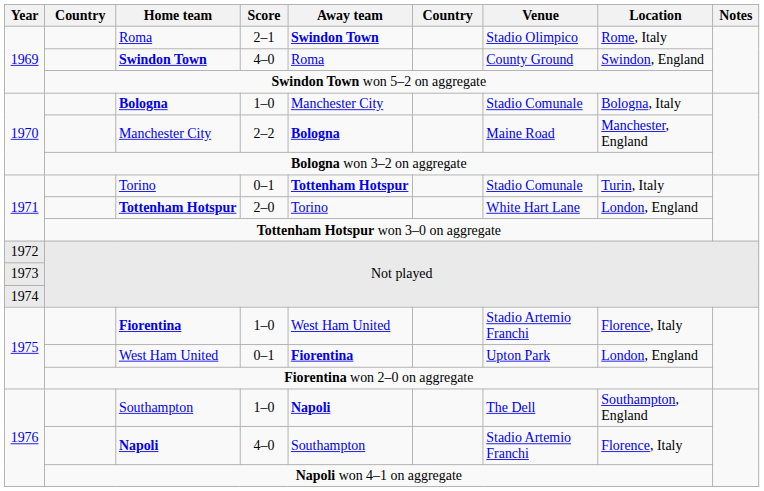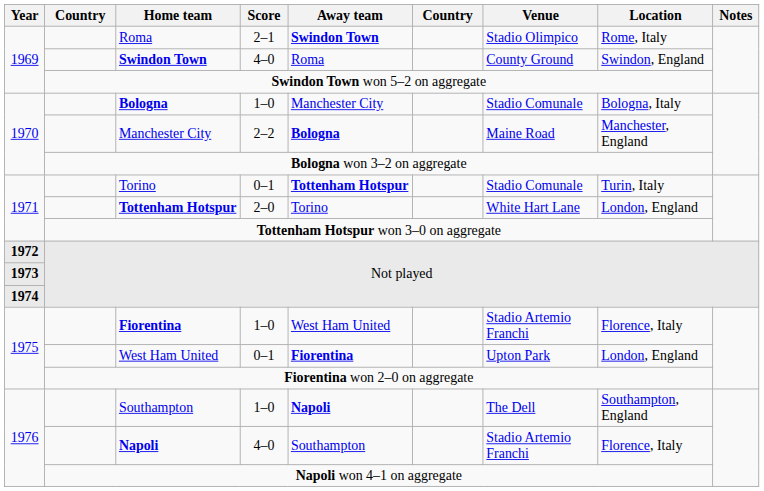(25, 251) normal -> (25, 251) bold
(25, 274) normal -> (25, 274) bold
(25, 296) normal -> (25, 296) bold
